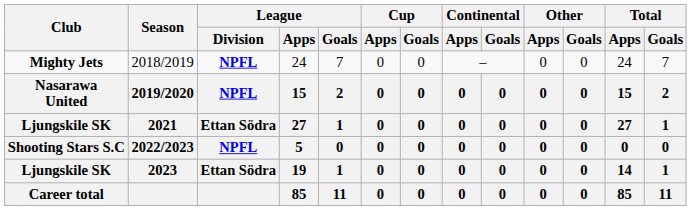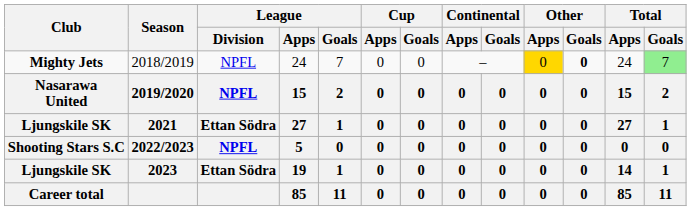(238, 62) bold -> (238, 62) normal
(543, 62) no background -> (543, 62) gold background
(584, 62) normal -> (584, 62) bold
(665, 62) no background -> (665, 62) lightgreen background
